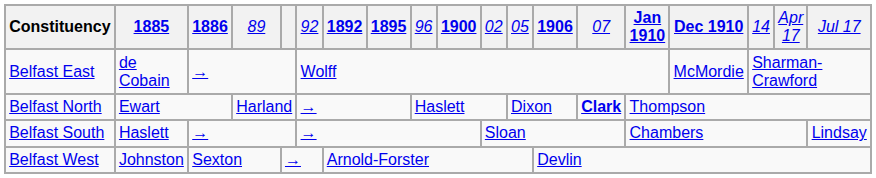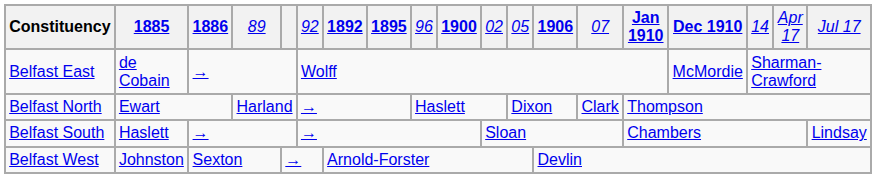(601, 106) bold -> (600, 106) normal
